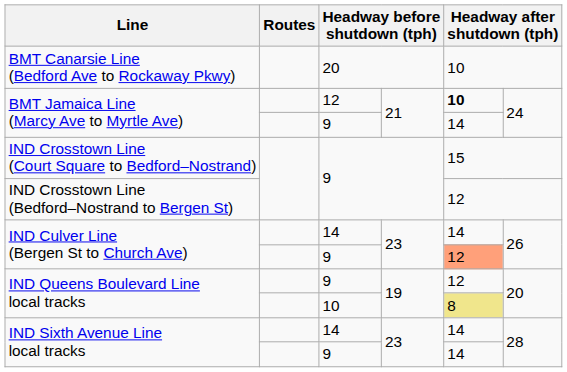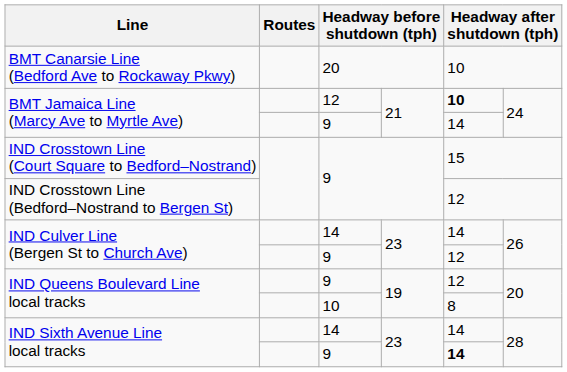(456, 256) lightsalmon background -> (456, 256) no background
(452, 305) khaki background -> (452, 305) no background
(456, 354) normal -> (456, 354) bold
